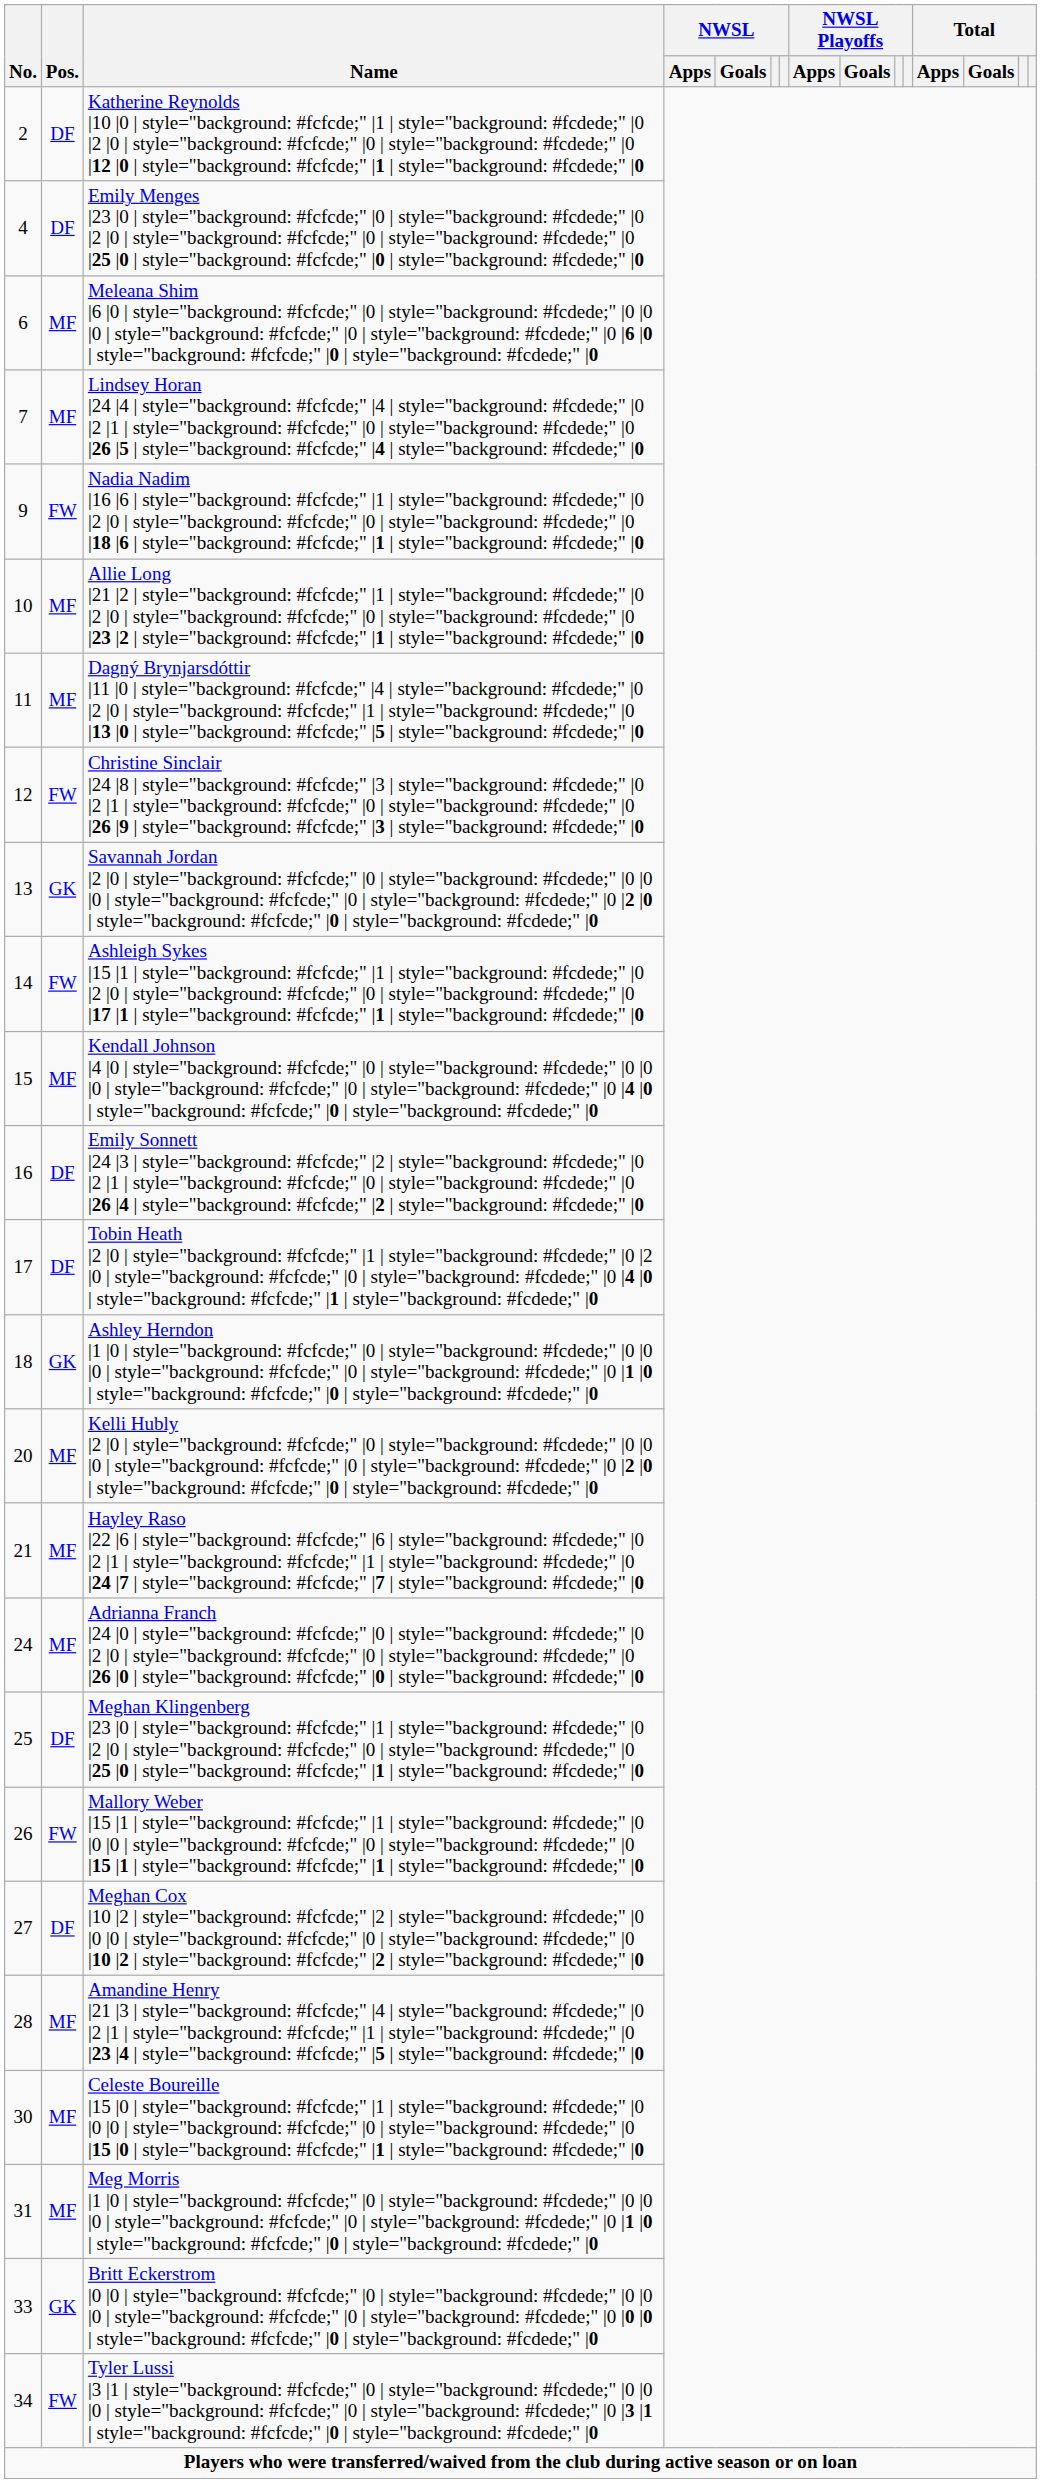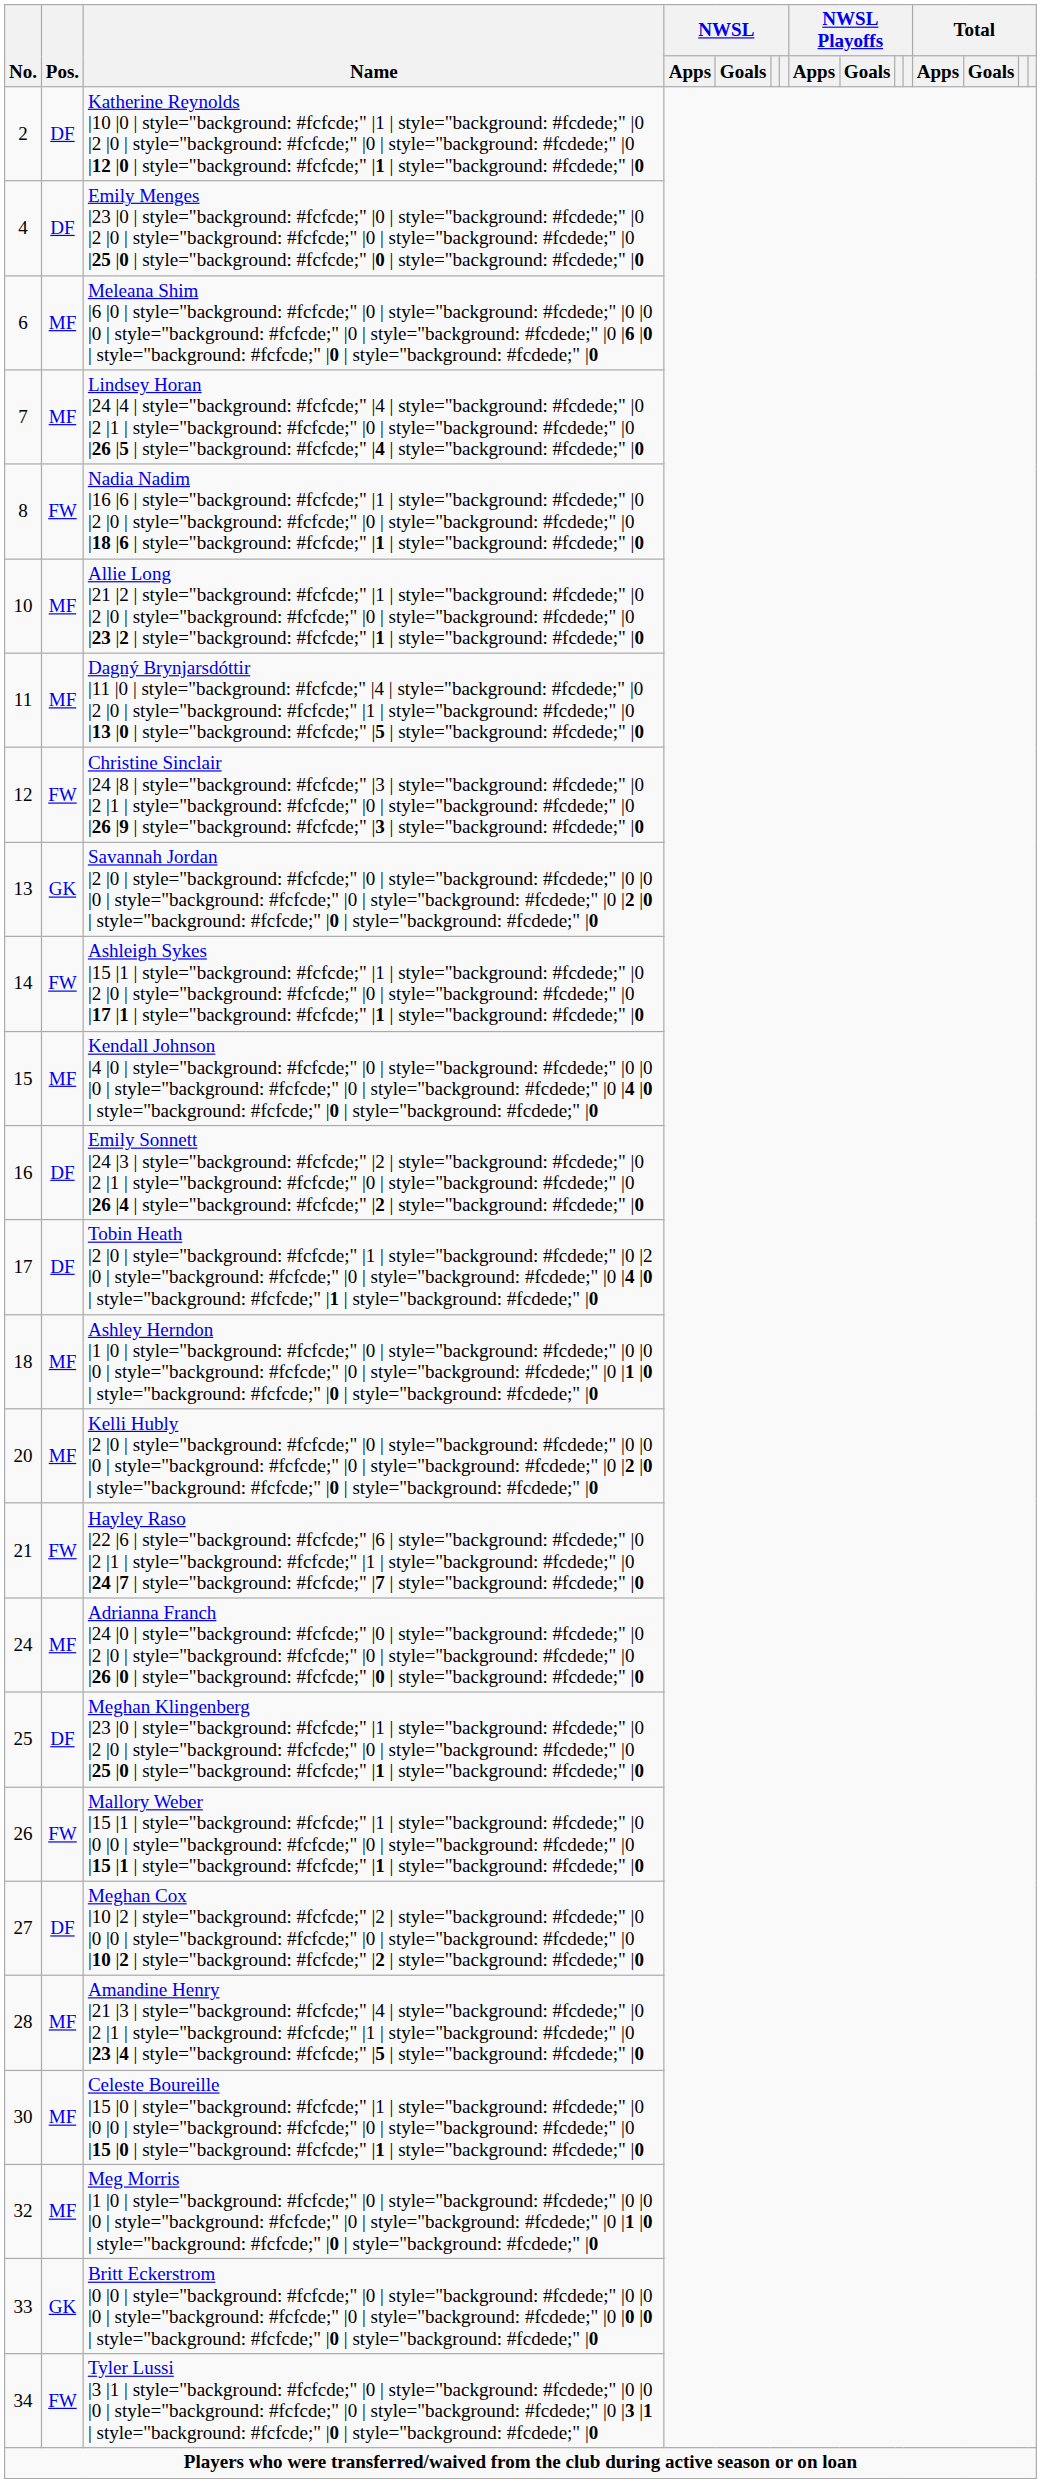(23, 511) 9 -> (23, 511) 8
(62, 1361) GK -> (62, 1361) MF
(62, 1550) MF -> (62, 1550) FW
(23, 2211) 31 -> (23, 2211) 32
